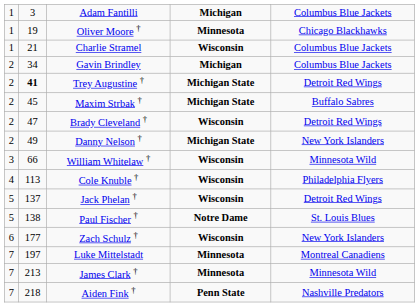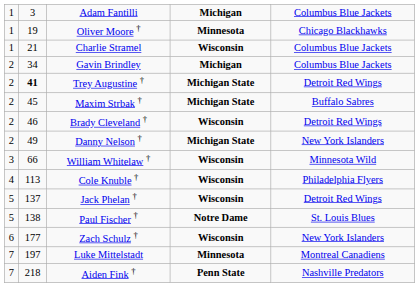(33, 121) 47 -> (33, 121) 46
- row: (109, 273)
